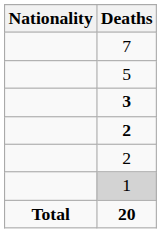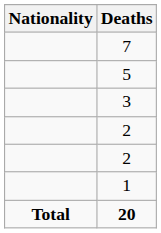(127, 102) bold -> (127, 102) normal
(127, 130) bold -> (127, 130) normal
(127, 185) lightgrey background -> (127, 185) no background
